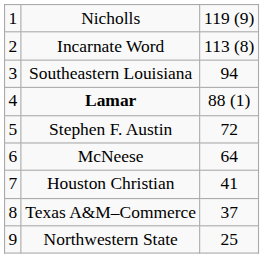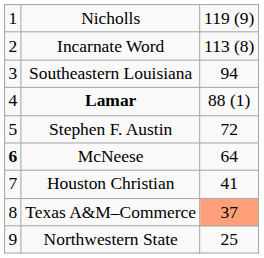(13, 156) normal -> (13, 156) bold
(229, 211) no background -> (229, 211) lightsalmon background
